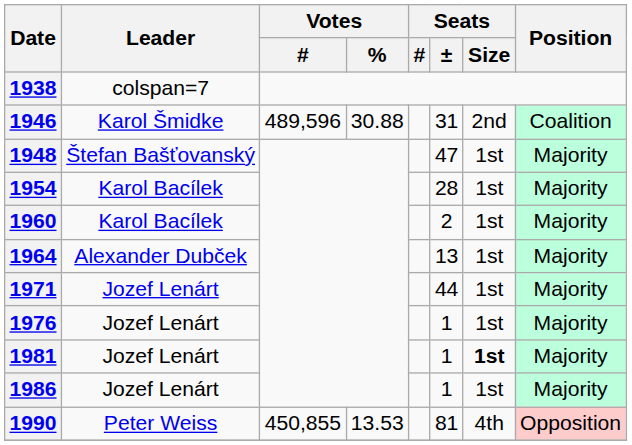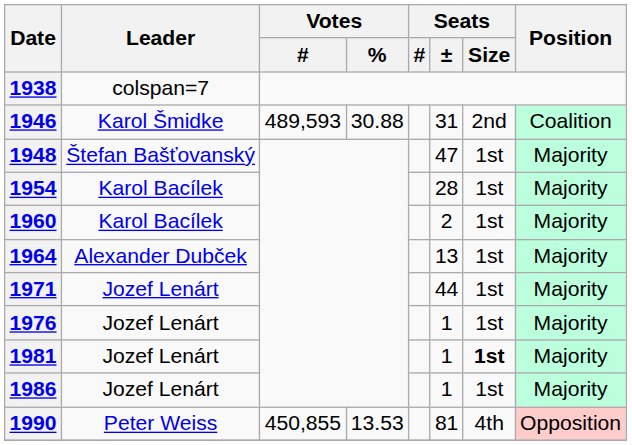(303, 121) 489,596 -> (303, 121) 489,593
